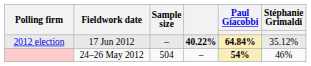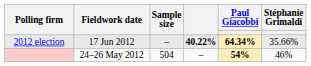(240, 42) 64.84% -> (240, 42) 64.34%
(284, 42) 35.12% -> (284, 42) 35.66%
